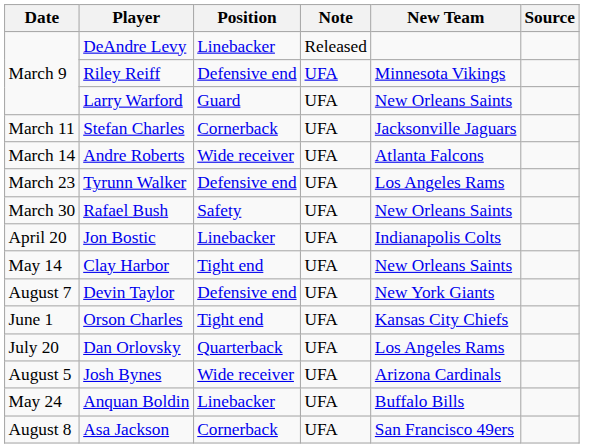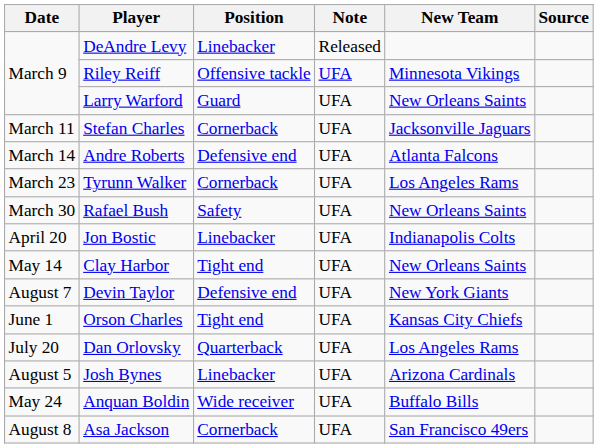(247, 73) Defensive end -> (254, 73) Offensive tackle
(246, 155) Wide receiver -> (247, 155) Defensive end
(247, 182) Defensive end -> (238, 182) Cornerback
(246, 374) Wide receiver -> (236, 374) Linebacker
(236, 401) Linebacker -> (246, 401) Wide receiver
